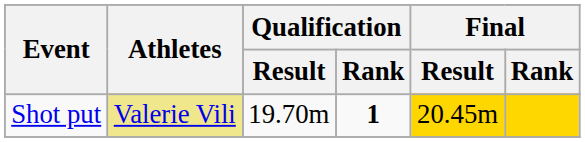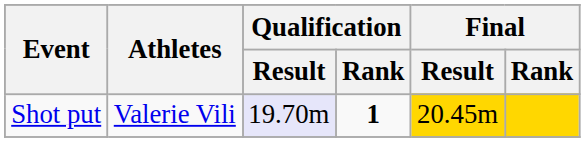(175, 115) khaki background -> (175, 115) no background
(289, 115) no background -> (289, 115) lavender background
